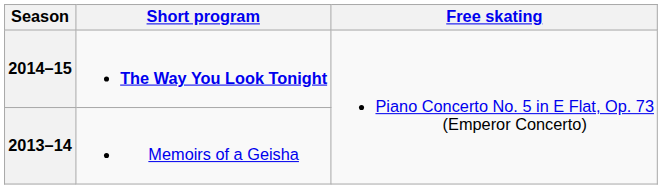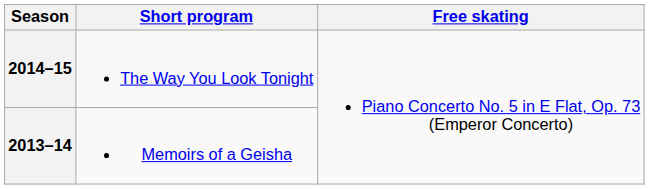(203, 78) bold -> (196, 78) normal
